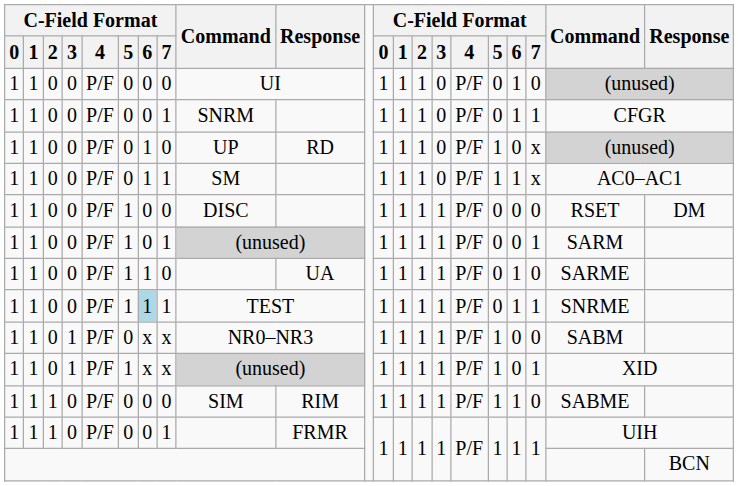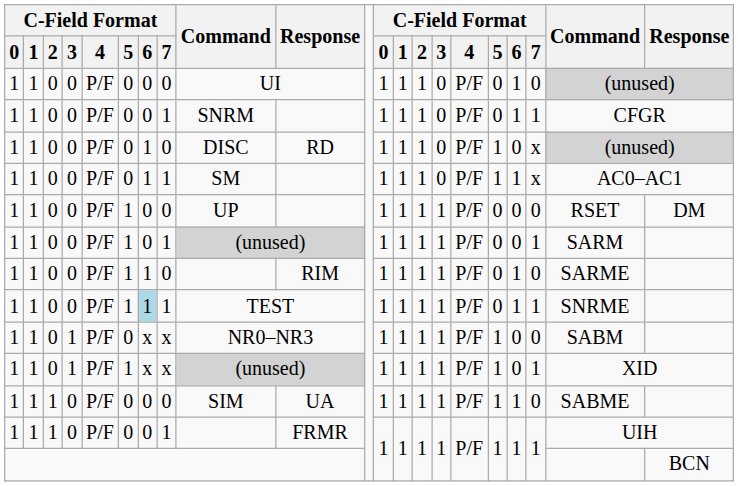(226, 147) UP -> (226, 147) DISC
(226, 210) DISC -> (226, 210) UP
(320, 274) UA -> (320, 274) RIM
(320, 400) RIM -> (320, 400) UA
